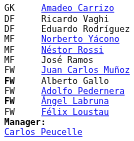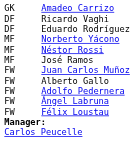(10, 81) bold -> (10, 81) normal
(10, 101) bold -> (10, 101) normal
